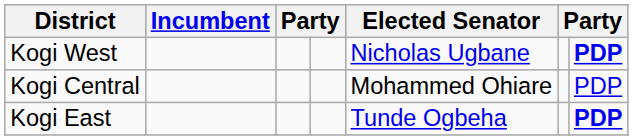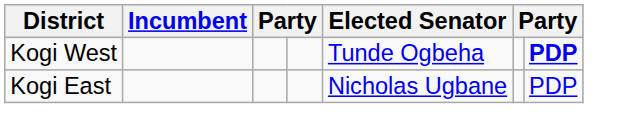(440, 53) Nicholas Ugbane -> (406, 53) Tunde Ogbeha
- row: (75, 86)
(429, 118) Tunde Ogbeha -> (418, 86) Nicholas Ugbane
(598, 118) bold -> (553, 86) normal
